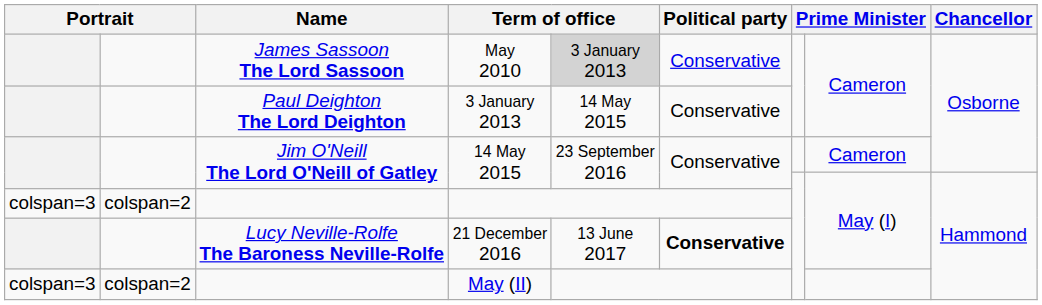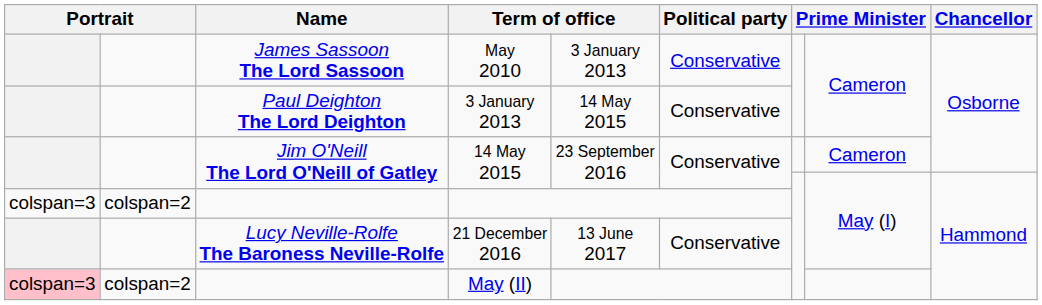(605, 61) lightgrey background -> (605, 61) no background
(725, 243) bold -> (725, 243) normal
(52, 284) no background -> (52, 284) pink background
